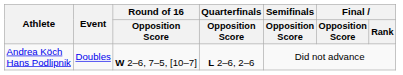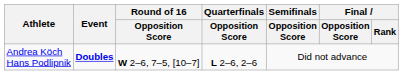(93, 57) normal -> (94, 57) bold
